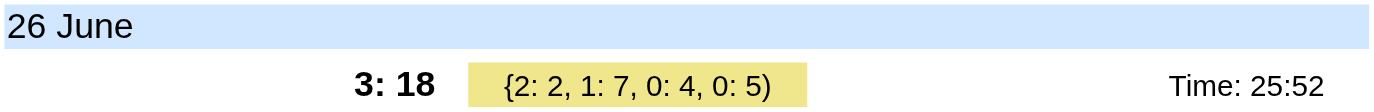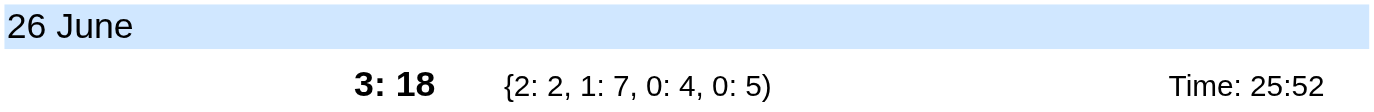(638, 86) khaki background -> (638, 86) no background
